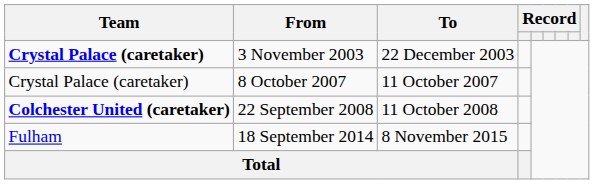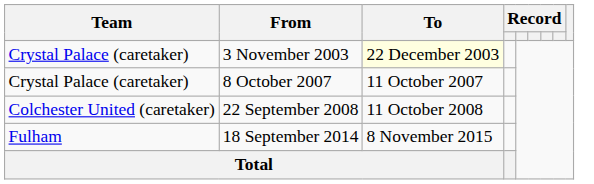(106, 54) bold -> (99, 54) normal
(448, 54) no background -> (433, 54) lightyellow background
(119, 109) bold -> (112, 109) normal
